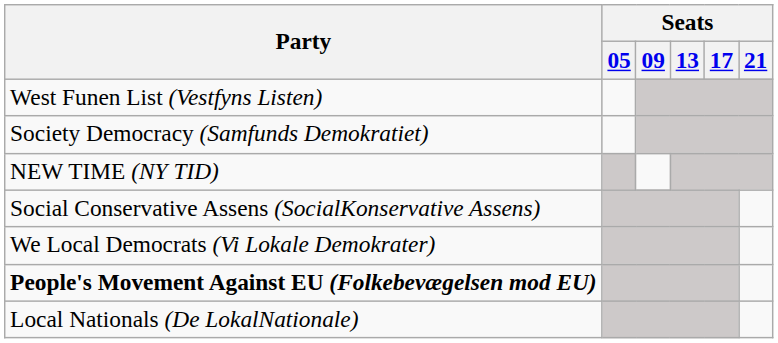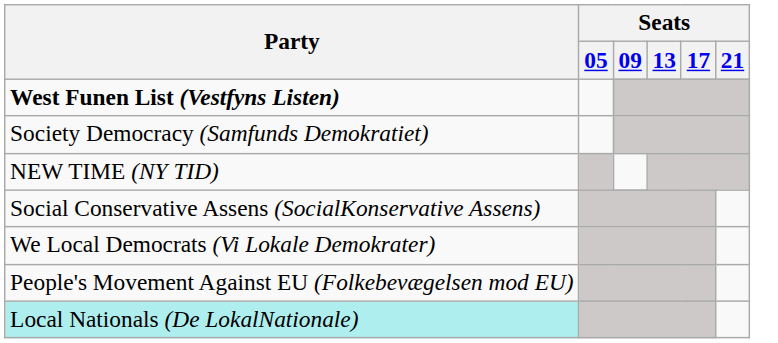(166, 97) normal -> (175, 97) bold
(303, 282) bold -> (292, 282) normal
(184, 319) no background -> (184, 319) paleturquoise background
